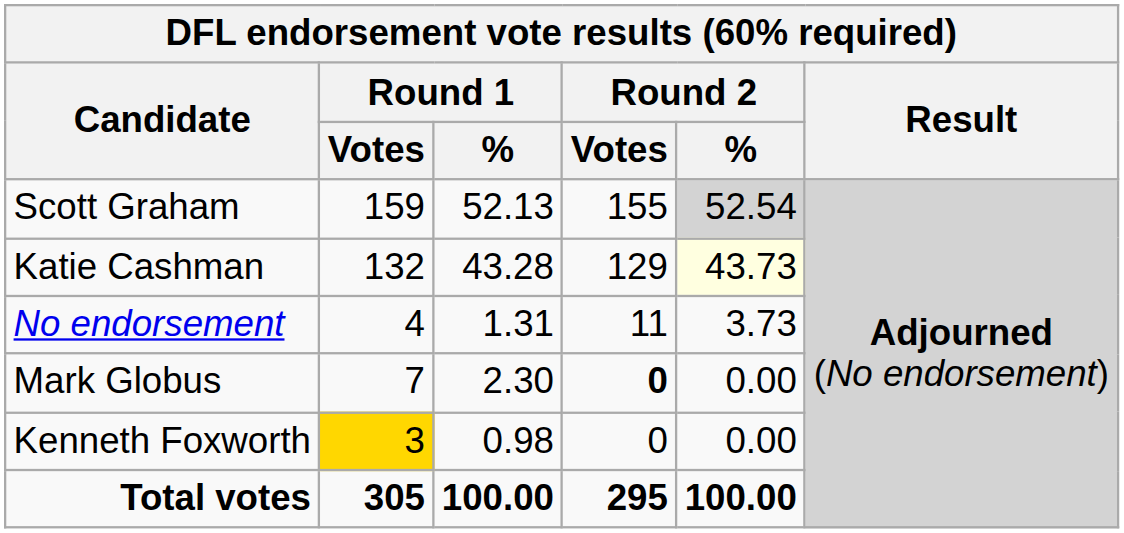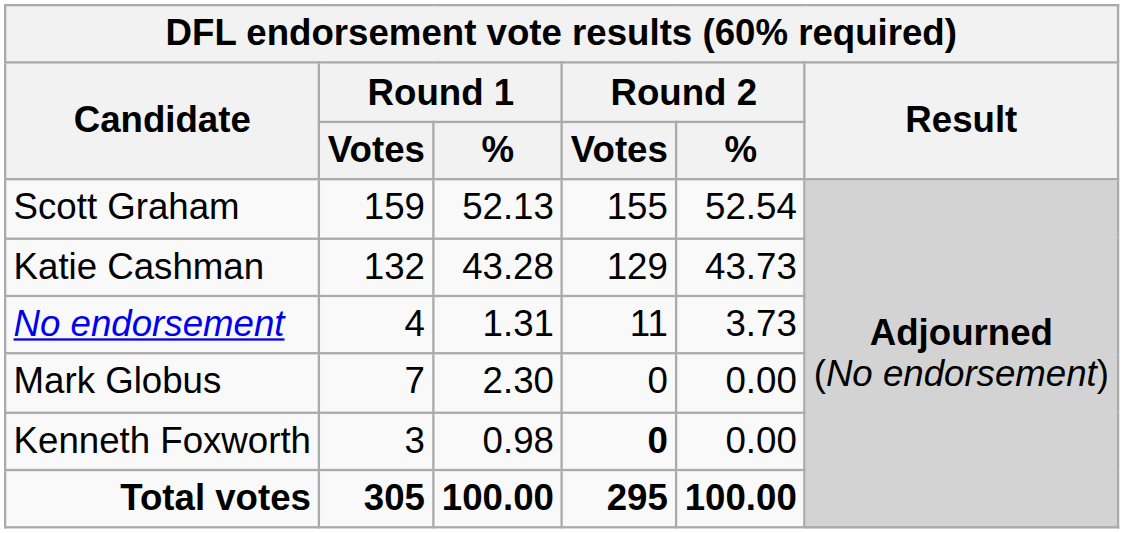(751, 207) lightgrey background -> (751, 207) no background
(751, 265) lightyellow background -> (751, 265) no background
(658, 382) bold -> (658, 382) normal
(415, 440) gold background -> (415, 440) no background
(658, 440) normal -> (658, 440) bold
